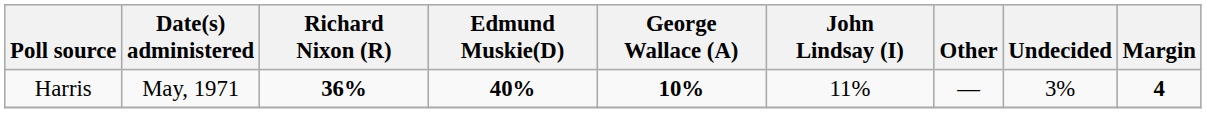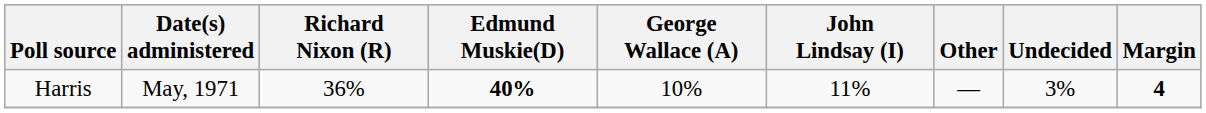(344, 88) bold -> (344, 88) normal
(681, 88) bold -> (681, 88) normal
